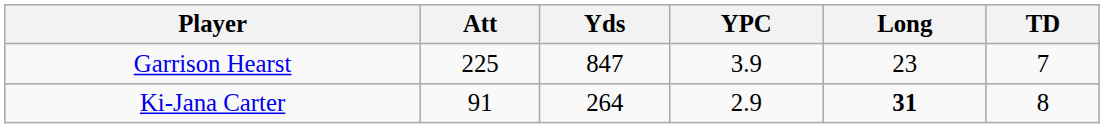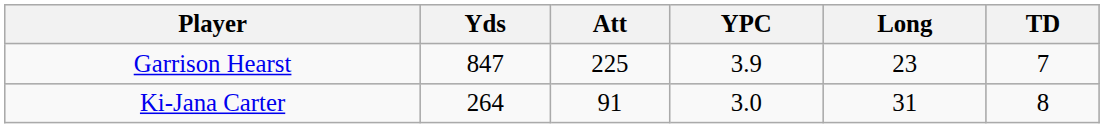columns swapped: (480, 24) <-> (605, 24)
(746, 102) 2.9 -> (746, 102) 3.0
(905, 102) bold -> (905, 102) normal
